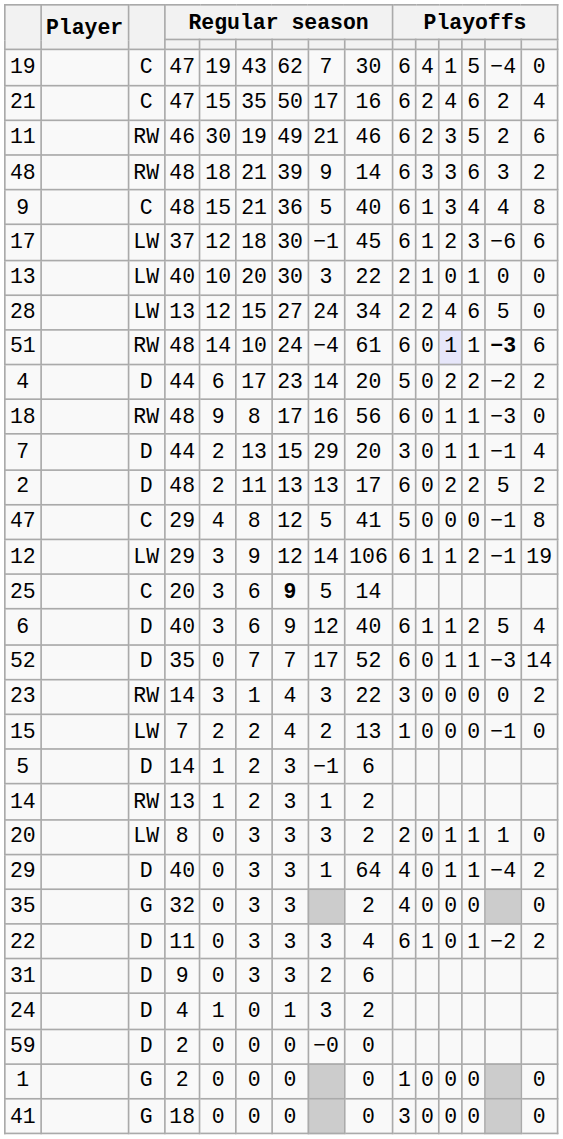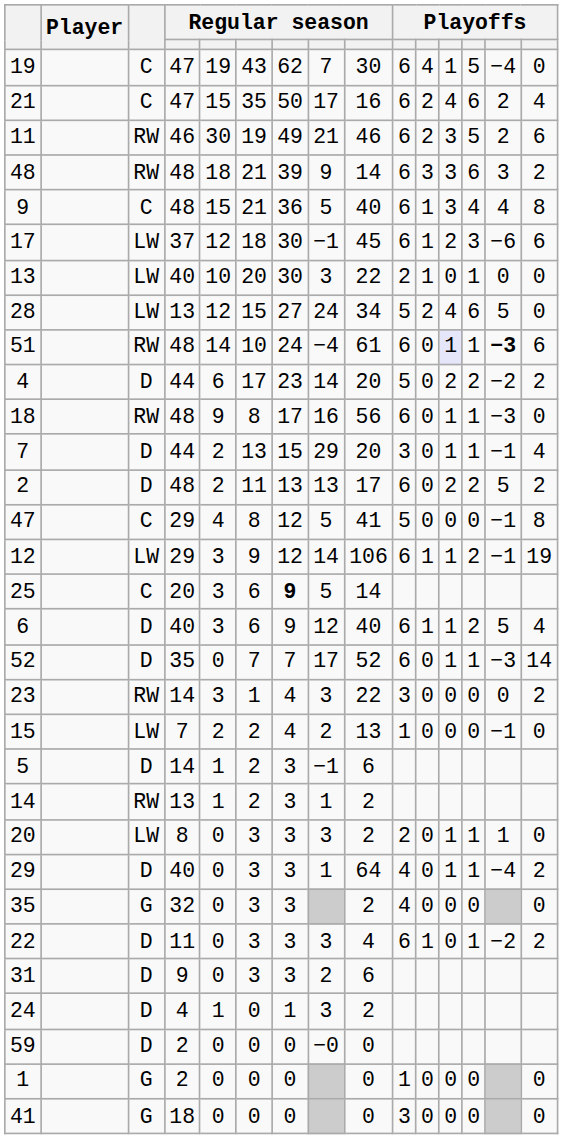(404, 312) 2 -> (404, 312) 5
